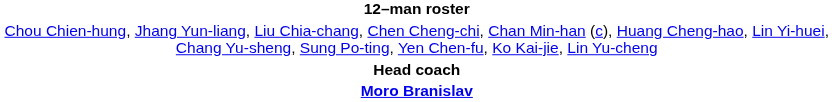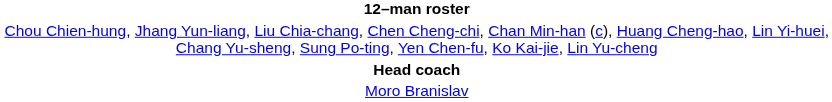(417, 91) bold -> (417, 91) normal
